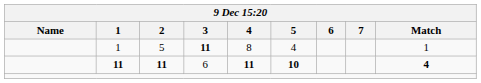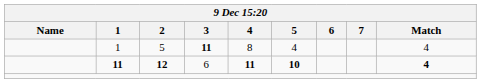(426, 47) 1 -> (426, 47) 4
(162, 64) 11 -> (162, 64) 12
